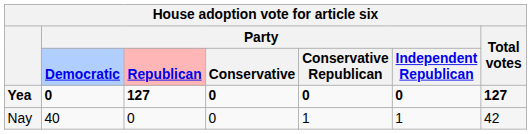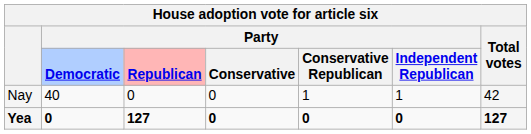rows swapped: (19, 96) <-> (20, 118)
